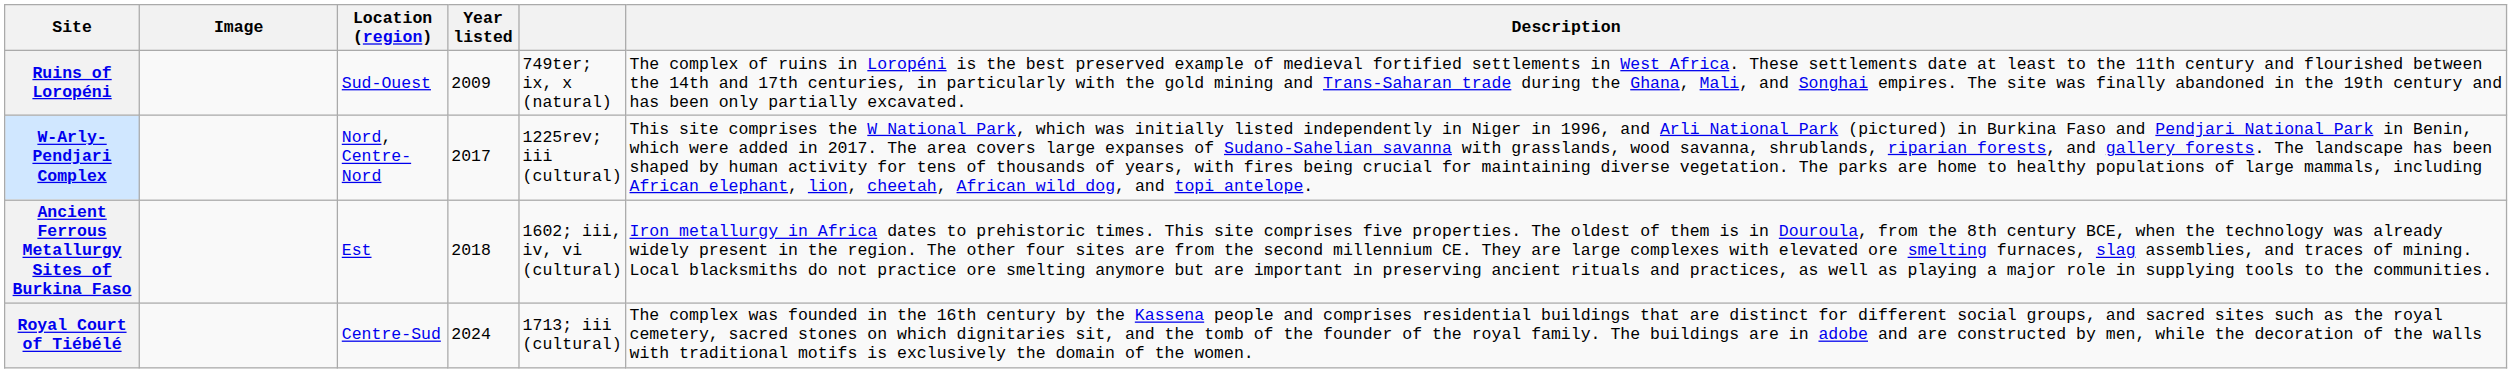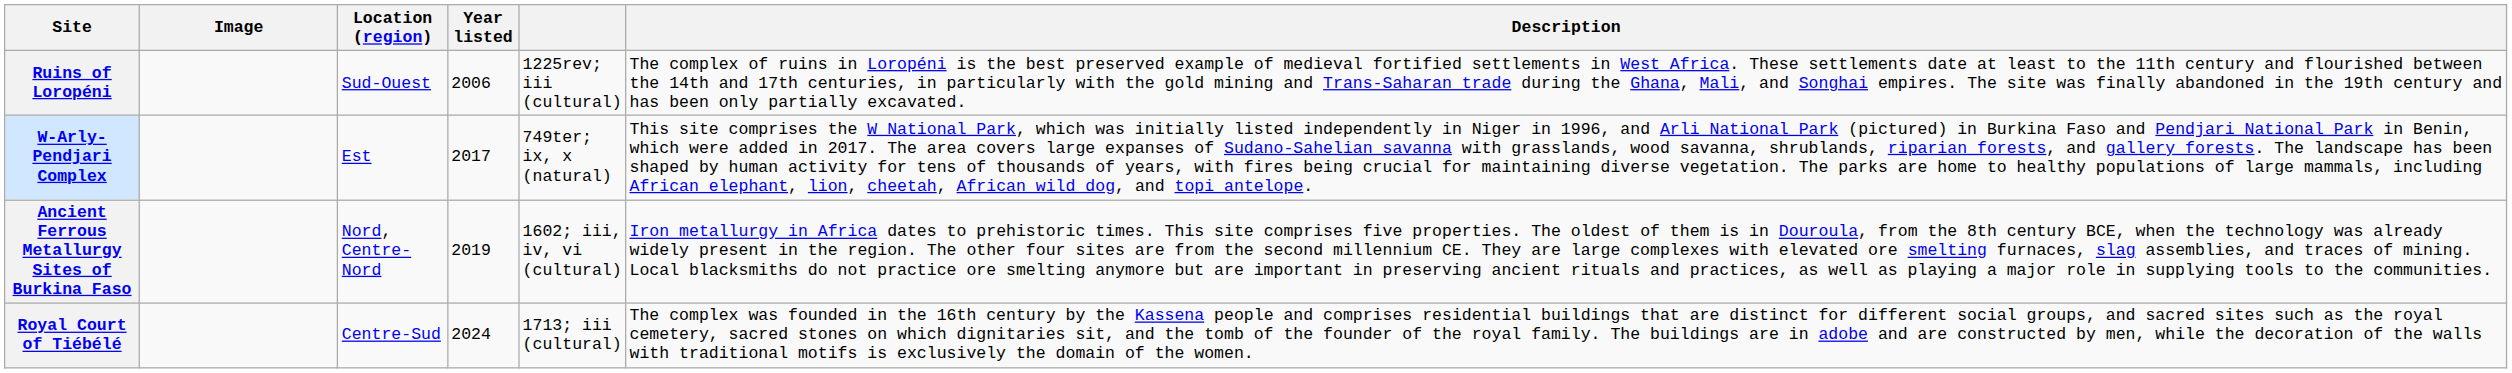(471, 83) 2009 -> (471, 83) 2006
(567, 83) 749ter; ix, x (natural) -> (572, 83) 1225rev; iii (cultural)
(376, 158) Nord, Centre-Nord -> (357, 158) Est
(572, 158) 1225rev; iii (cultural) -> (567, 158) 749ter; ix, x (natural)
(357, 251) Est -> (376, 251) Nord, Centre-Nord
(471, 251) 2018 -> (471, 251) 2019
